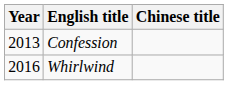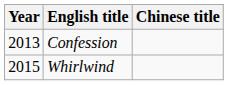(24, 67) 2016 -> (24, 67) 2015
